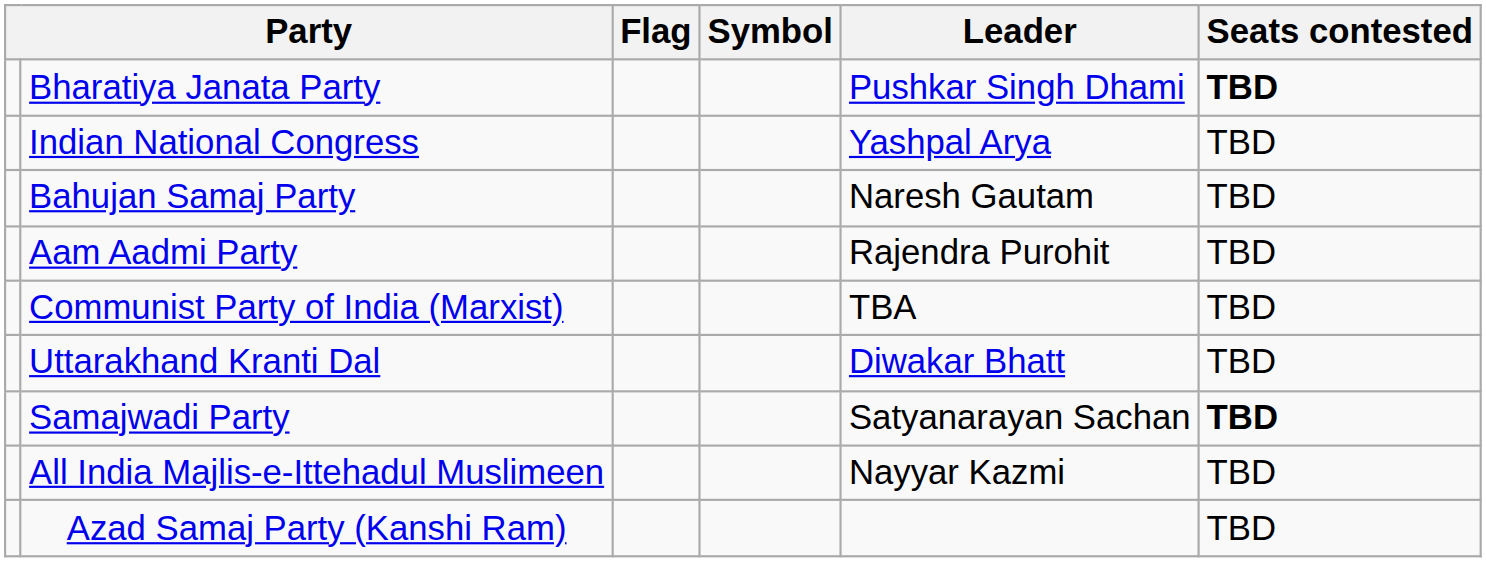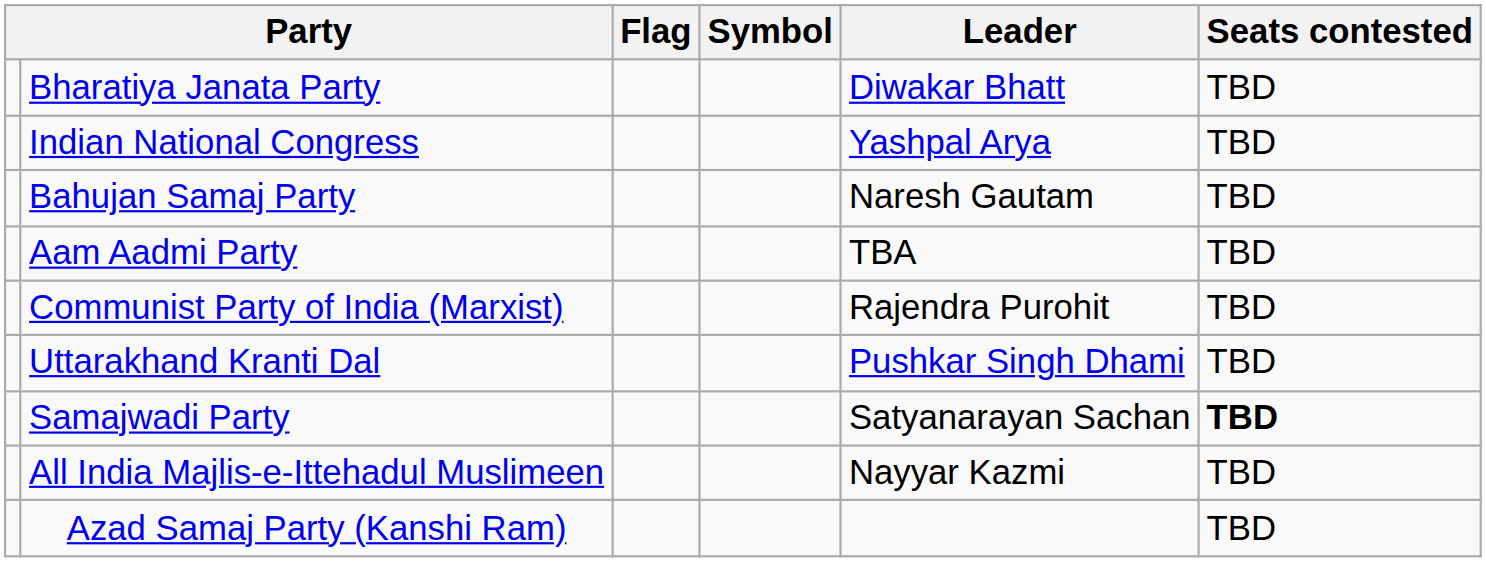(1017, 87) Pushkar Singh Dhami -> (957, 87) Diwakar Bhatt
(1242, 87) bold -> (1241, 87) normal
(979, 252) Rajendra Purohit -> (883, 252) TBA
(883, 307) TBA -> (979, 307) Rajendra Purohit
(957, 362) Diwakar Bhatt -> (1017, 362) Pushkar Singh Dhami
